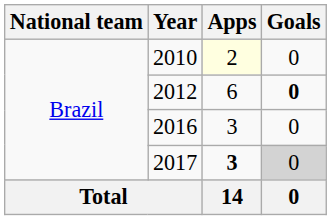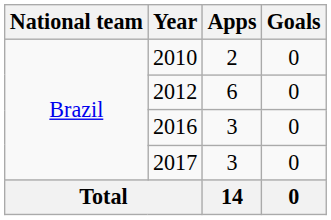(232, 57) lightyellow background -> (232, 57) no background
(294, 92) bold -> (294, 92) normal
(232, 162) bold -> (232, 162) normal
(294, 162) lightgrey background -> (294, 162) no background
